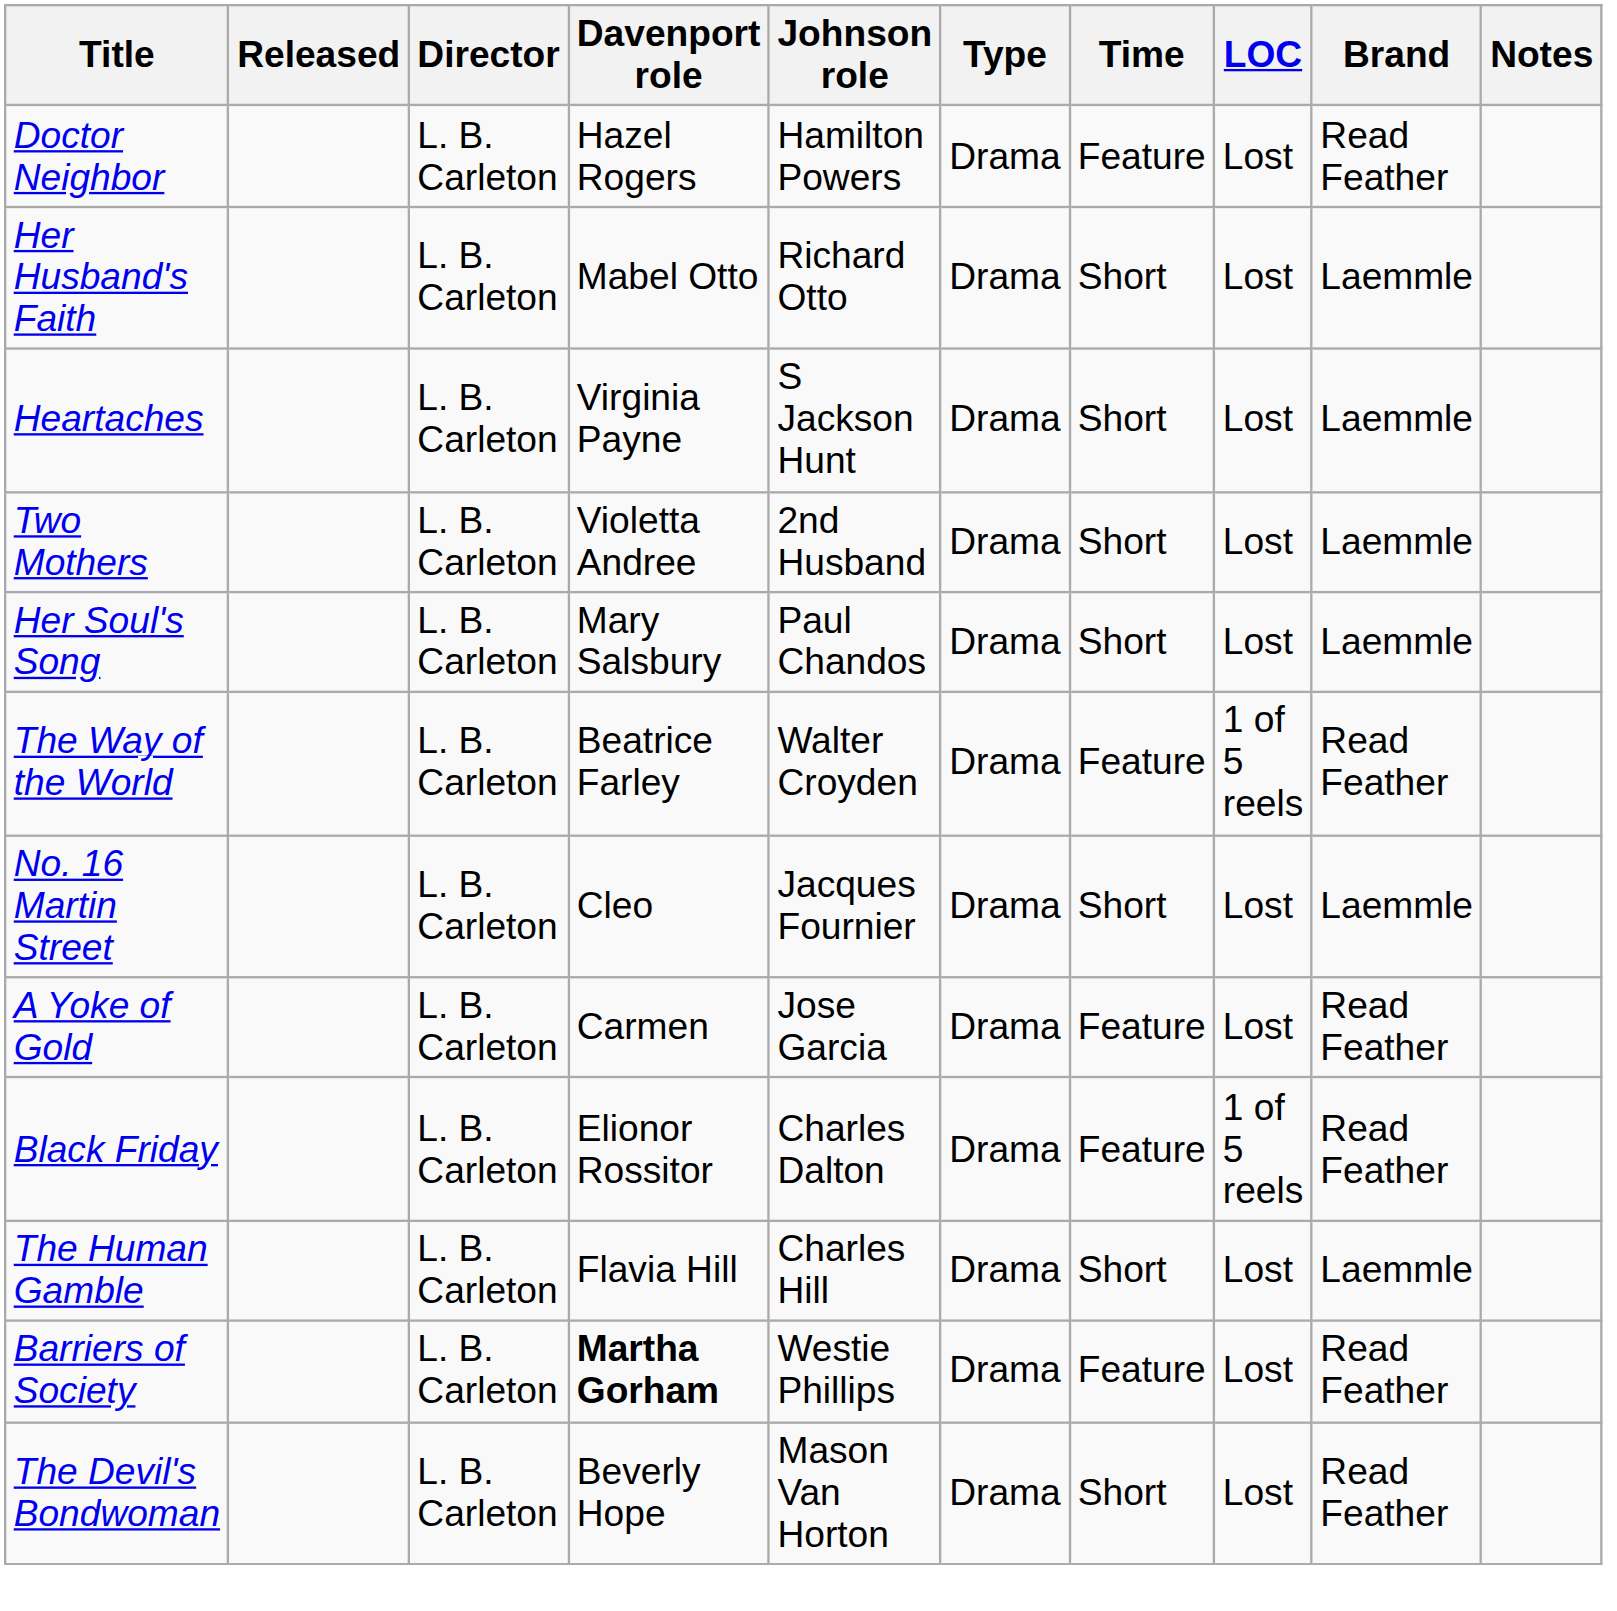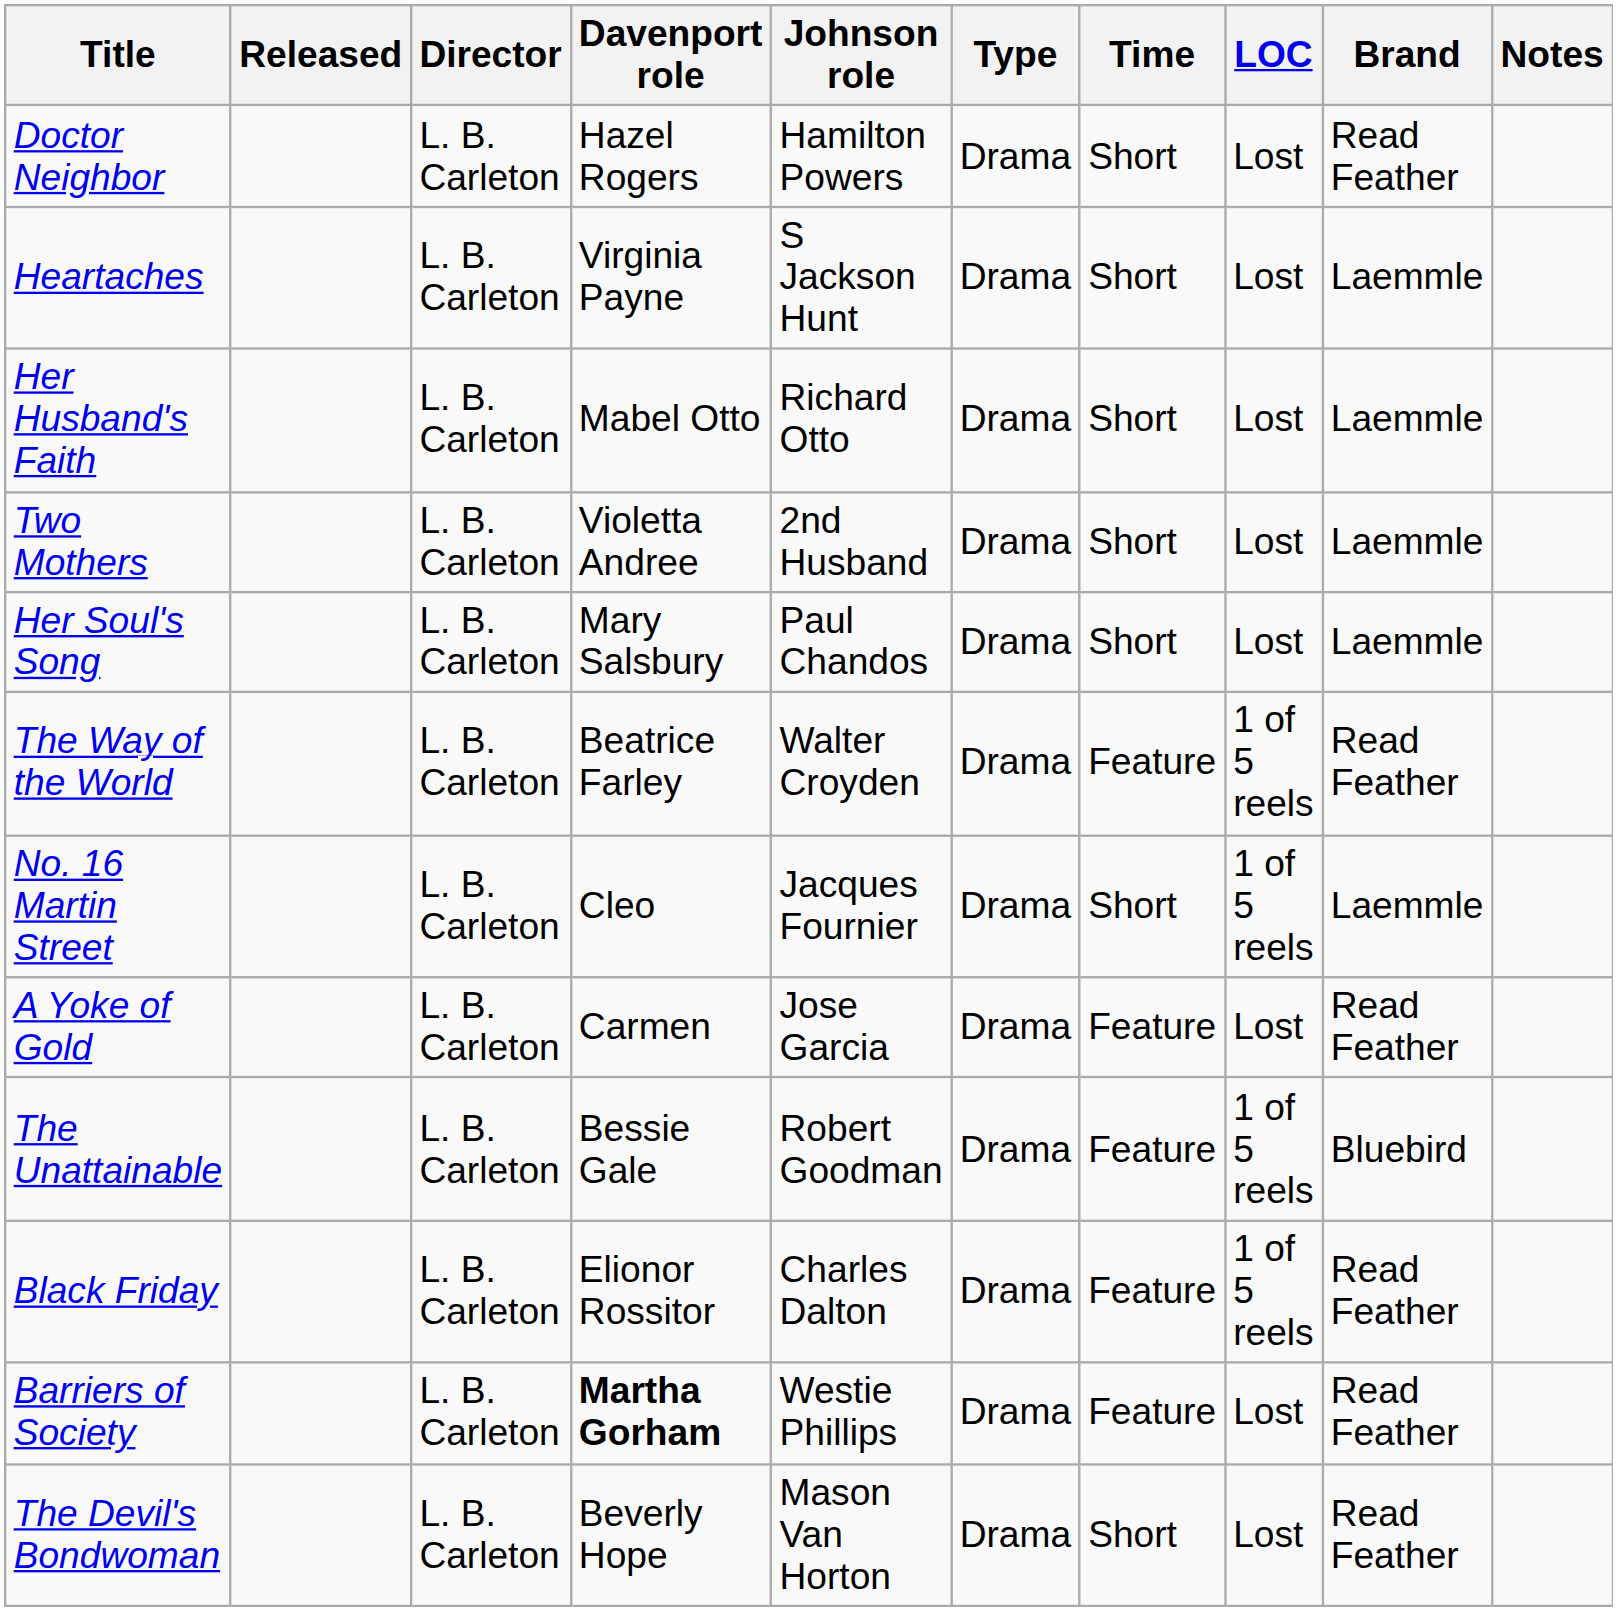(1142, 155) Feature -> (1133, 155) Short
rows swapped: (101, 276) <-> (109, 419)
(1258, 905) Lost -> (1273, 905) 1 of 5 reels
+ row: (118, 1148)
- row: (111, 1269)
